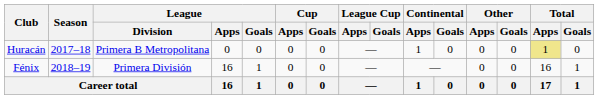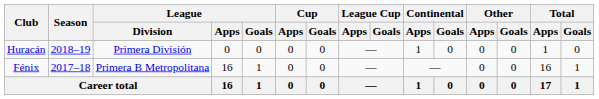(71, 49) 2017–18 -> (71, 49) 2018–19
(152, 49) Primera B Metropolitana -> (152, 49) Primera División
(545, 49) khaki background -> (545, 49) no background
(71, 67) 2018–19 -> (71, 67) 2017–18
(152, 67) Primera División -> (152, 67) Primera B Metropolitana
